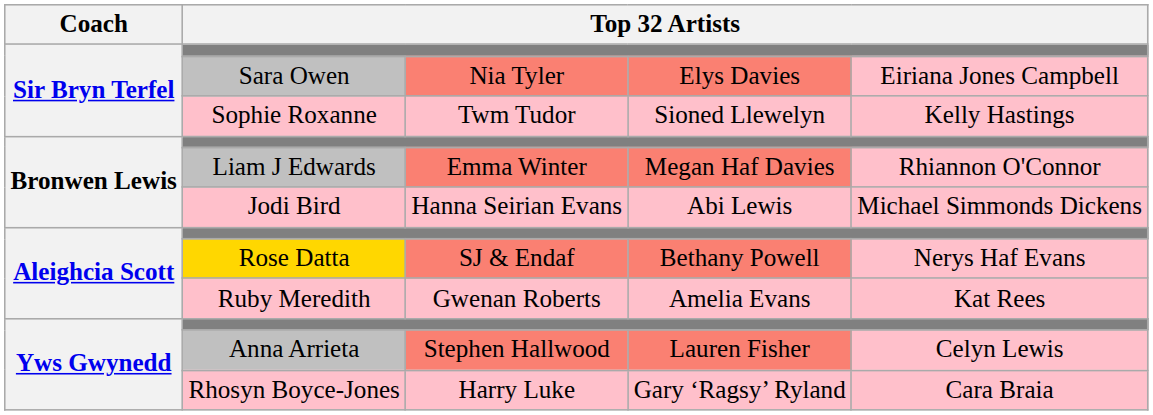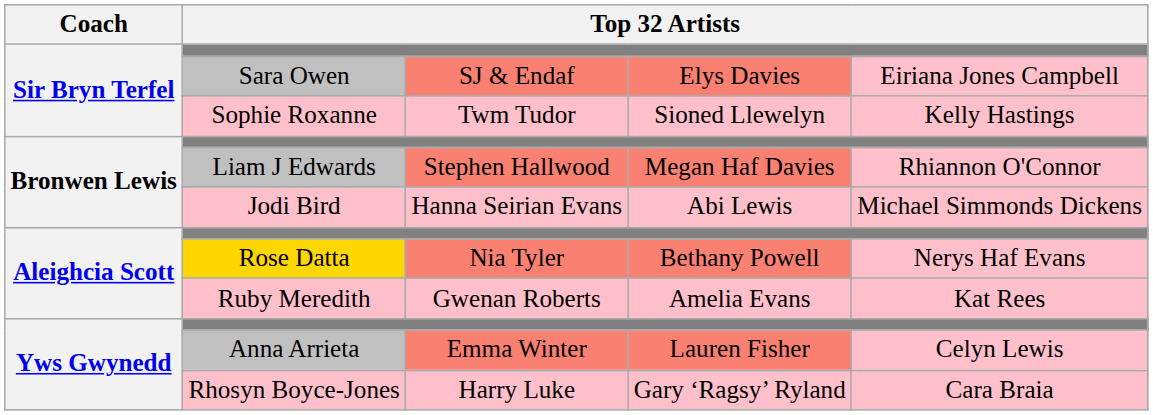(517, 75) Nia Tyler -> (517, 75) SJ & Endaf
(517, 167) Emma Winter -> (517, 167) Stephen Hallwood
(517, 258) SJ & Endaf -> (517, 258) Nia Tyler
(517, 349) Stephen Hallwood -> (517, 349) Emma Winter
